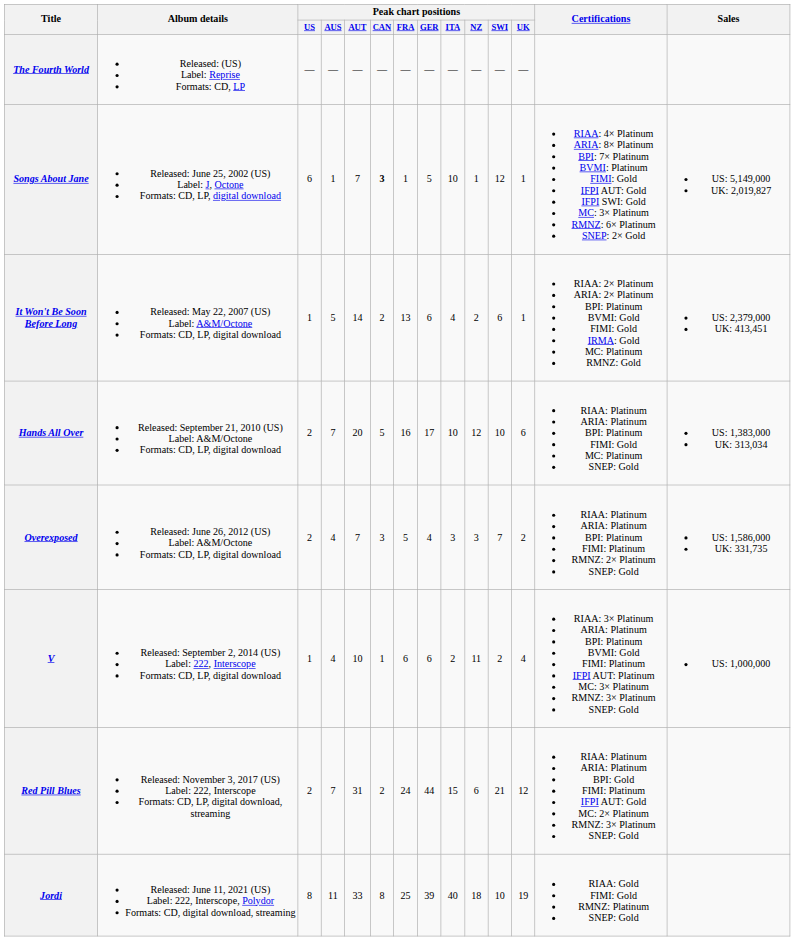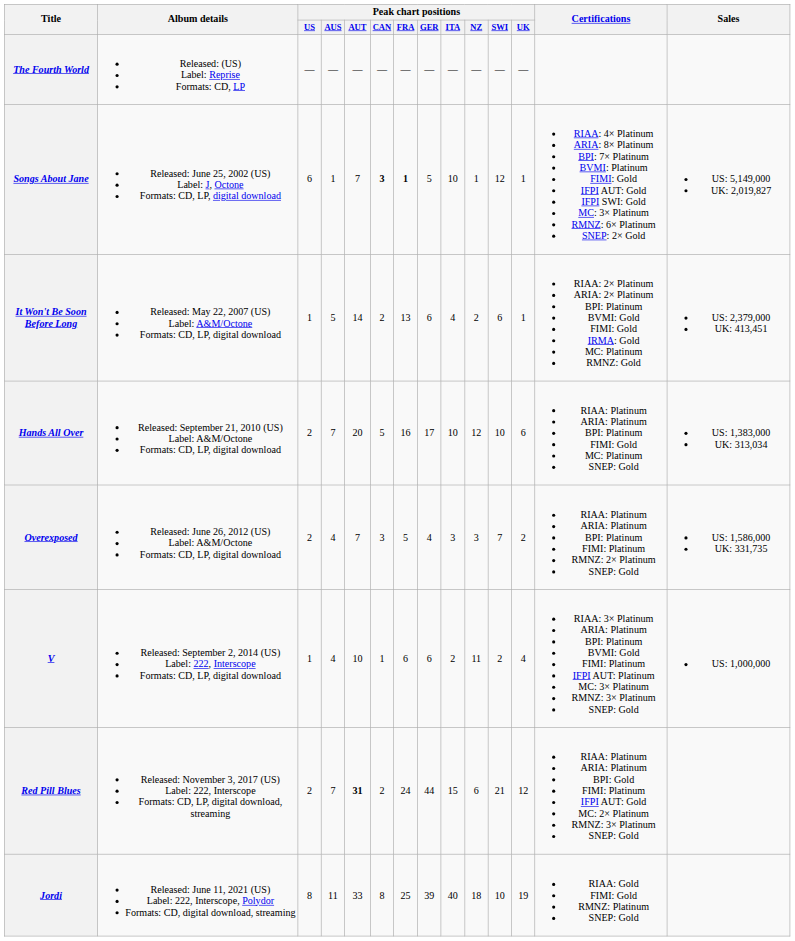(406, 179) normal -> (406, 179) bold
(357, 791) normal -> (357, 791) bold
